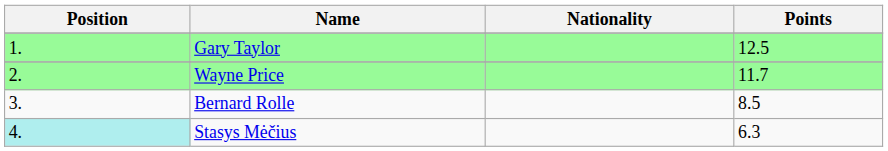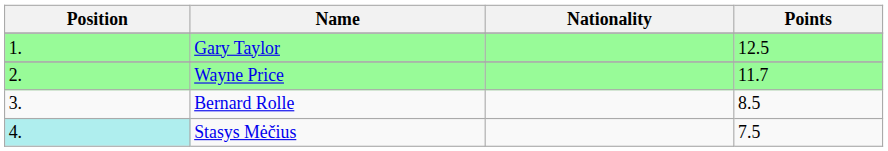(749, 132) 6.3 -> (749, 132) 7.5
